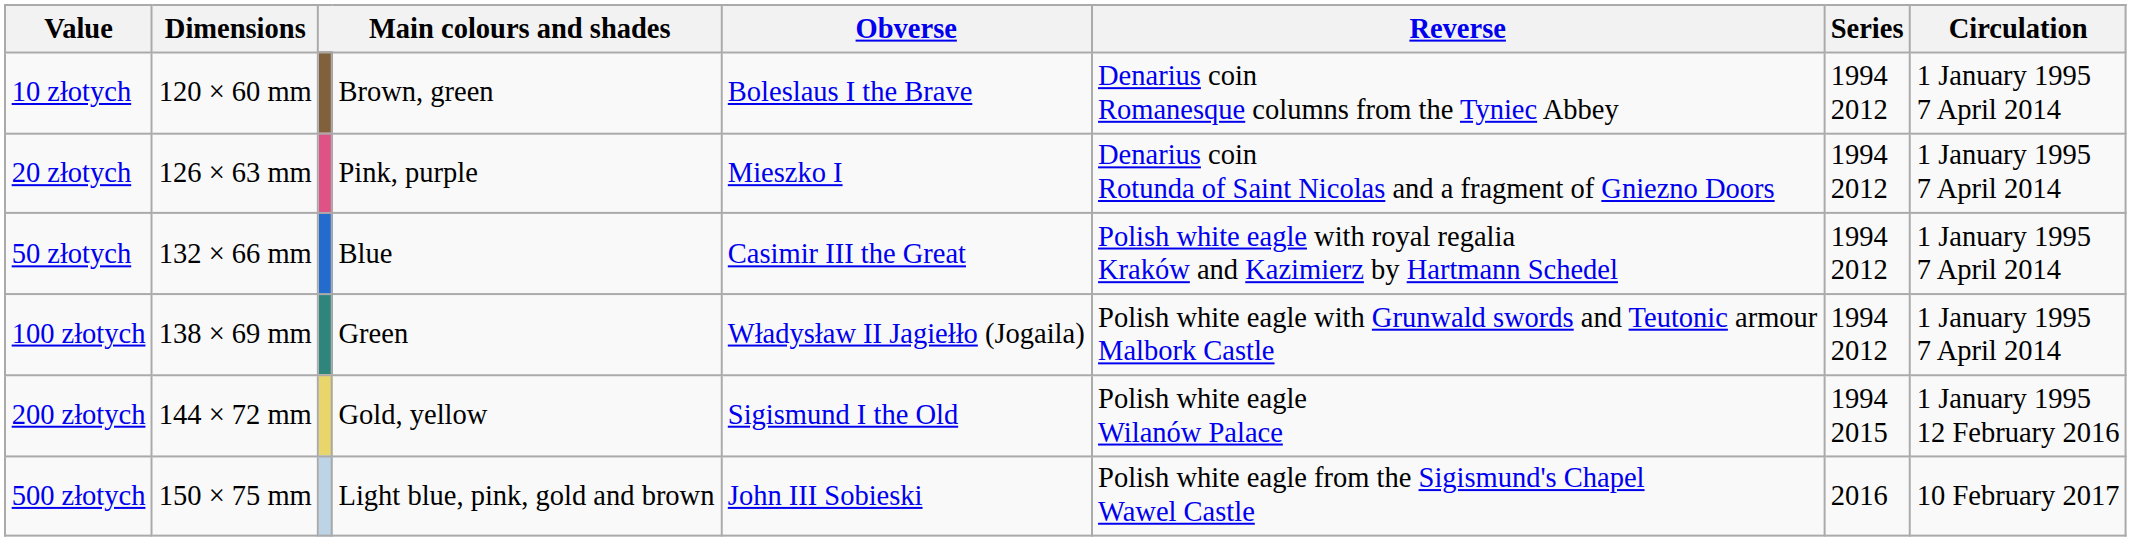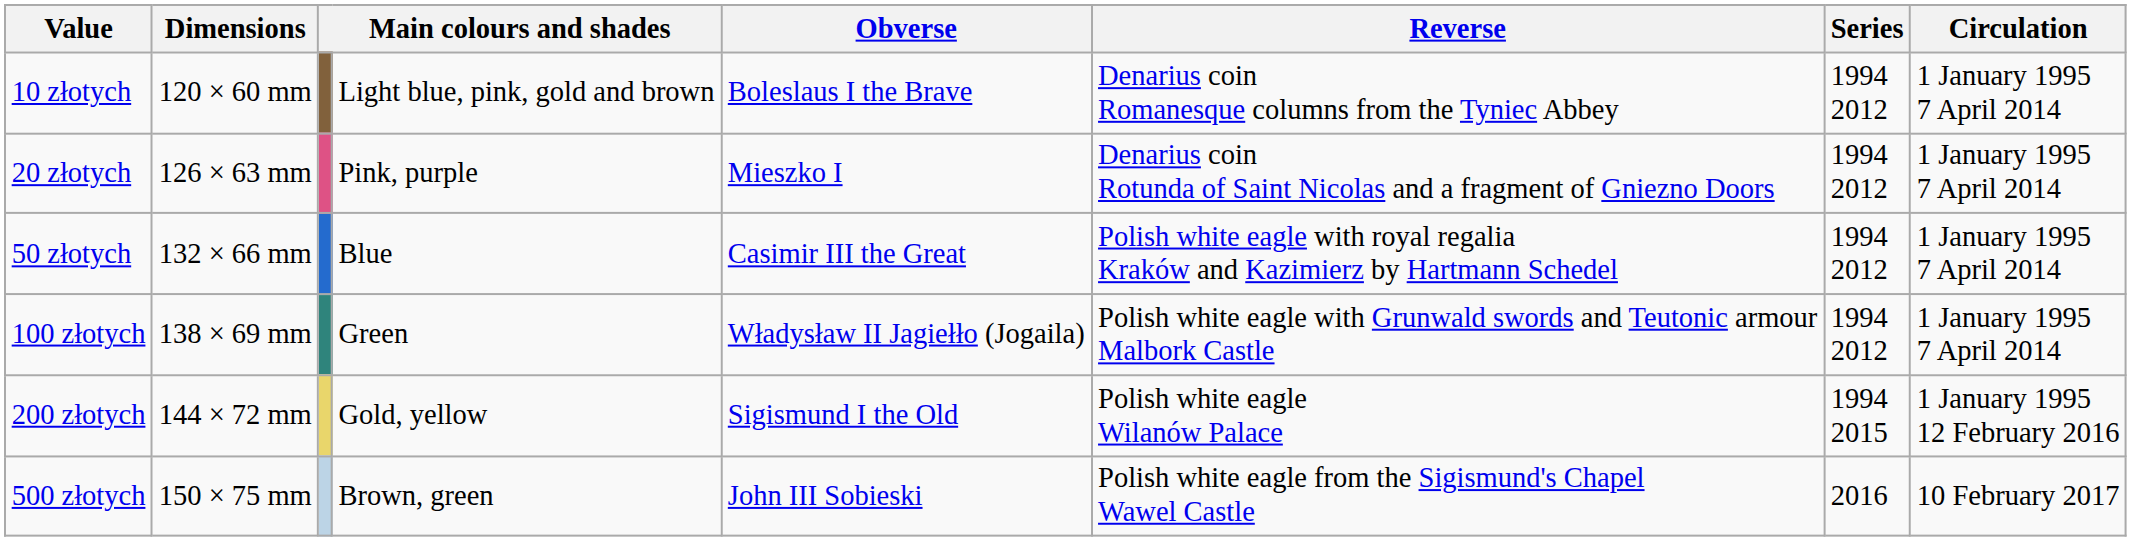(416, 92) Brown, green -> (526, 92) Light blue, pink, gold and brown
(526, 495) Light blue, pink, gold and brown -> (416, 495) Brown, green
